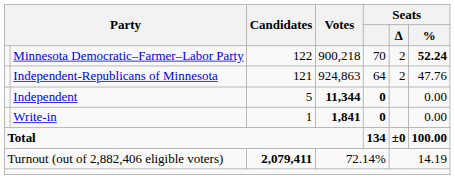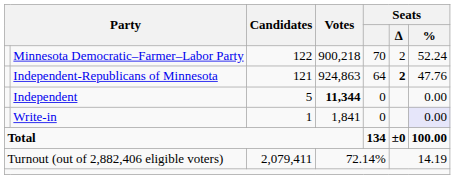(432, 55) bold -> (432, 55) normal
(402, 76) normal -> (402, 76) bold
(383, 96) bold -> (383, 96) normal
(346, 117) bold -> (346, 117) normal
(383, 117) bold -> (383, 117) normal
(436, 117) no background -> (436, 117) lavender background
(287, 158) bold -> (287, 158) normal
